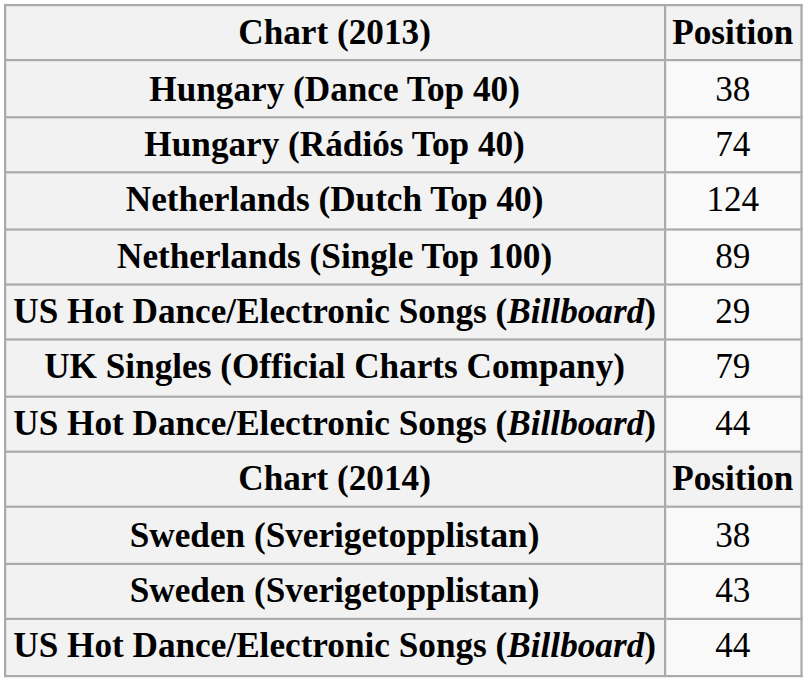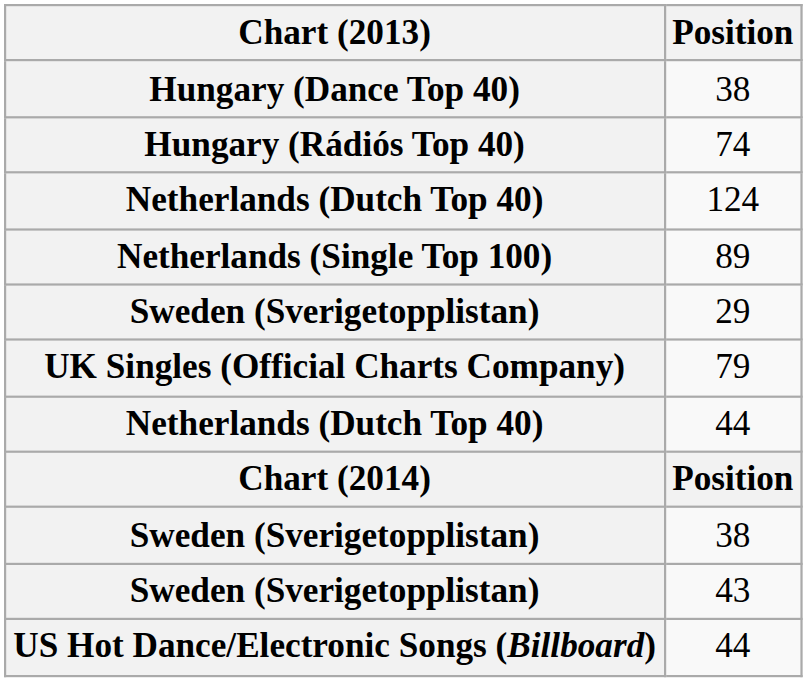(335, 311) US Hot Dance/Electronic Songs (Billboard) -> (335, 311) Sweden (Sverigetopplistan)
(335, 423) US Hot Dance/Electronic Songs (Billboard) -> (335, 423) Netherlands (Dutch Top 40)
